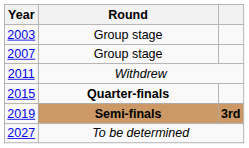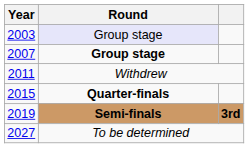(128, 35) no background -> (128, 35) lavender background
(128, 54) normal -> (128, 54) bold
